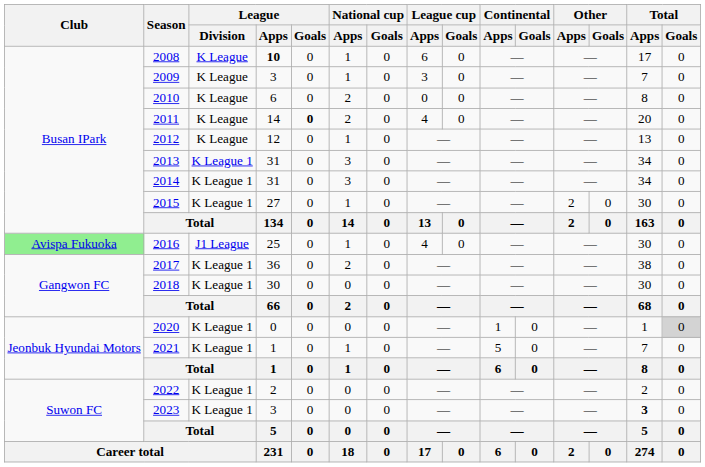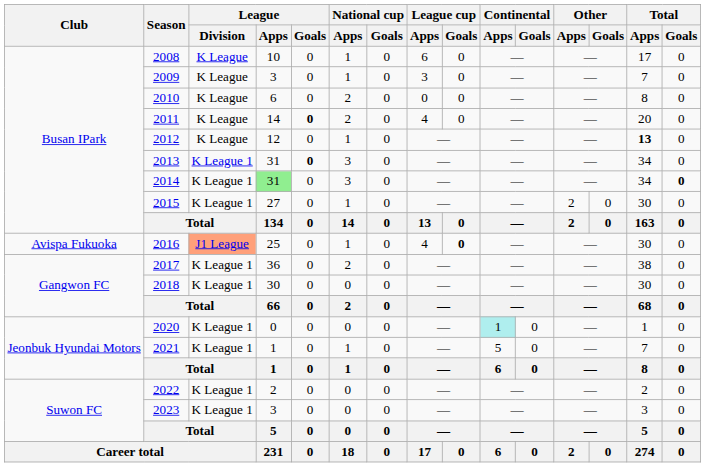(273, 56) bold -> (273, 56) normal
(645, 139) normal -> (645, 139) bold
(310, 160) normal -> (310, 160) bold
(273, 181) no background -> (273, 181) lightgreen background
(681, 181) normal -> (681, 181) bold
(74, 243) lightgreen background -> (74, 243) no background
(222, 243) no background -> (222, 243) lightsalmon background
(461, 243) normal -> (461, 243) bold
(498, 327) no background -> (498, 327) paleturquoise background
(681, 327) lightgrey background -> (681, 327) no background
(645, 410) bold -> (645, 410) normal
